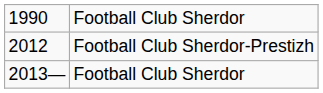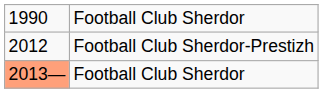(37, 74) no background -> (37, 74) lightsalmon background
